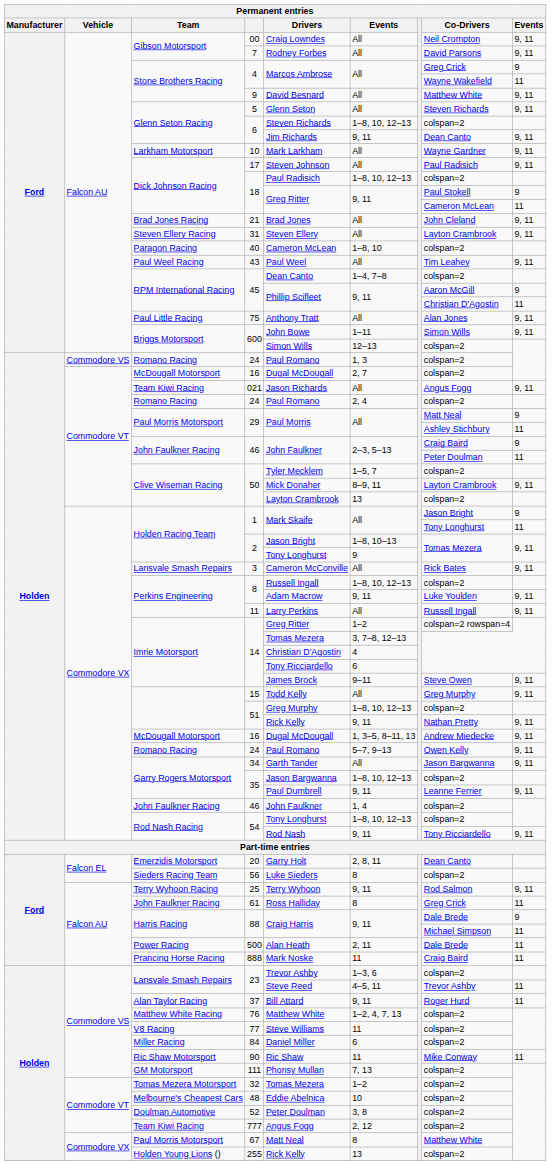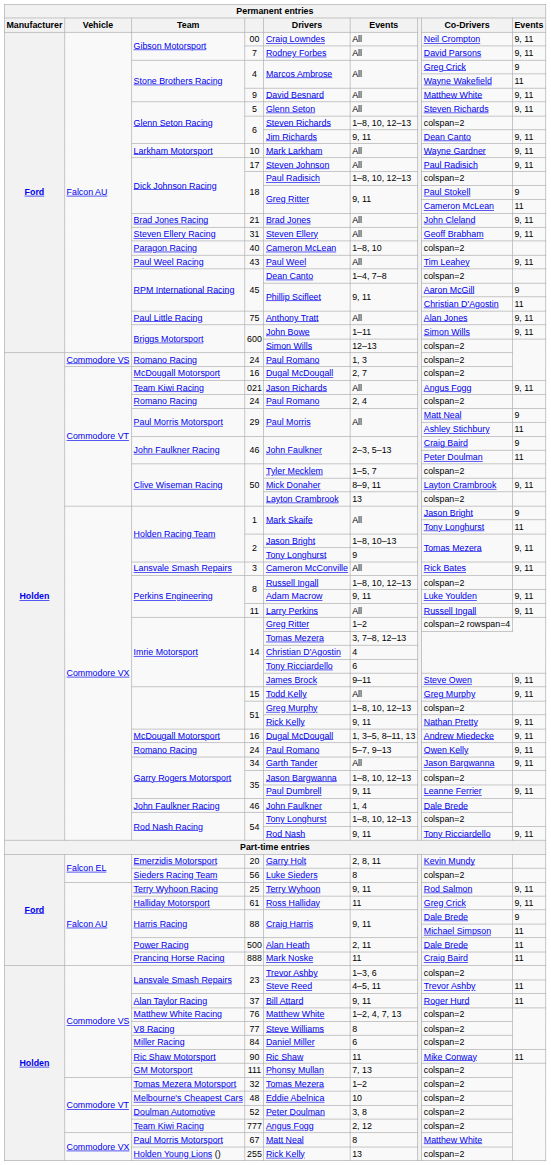(460, 234) Layton Crambrook -> (454, 234) Geoff Brabham
(444, 805) colspan=2 -> (446, 805) Dale Brede
(447, 861) Dean Canto -> (449, 861) Kevin Mundy
(177, 903) John Faulkner Racing -> (172, 903) Halliday Motorsport
(355, 903) 8 -> (357, 903) 11
(519, 903) 11 -> (524, 903) 9, 11
(357, 1028) 11 -> (355, 1028) 8
